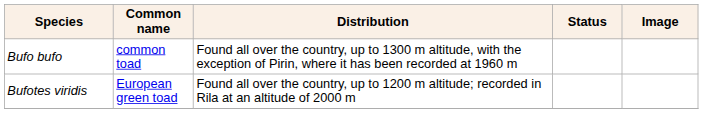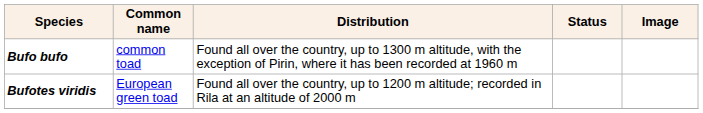(35, 56) normal -> (38, 56) bold
(47, 91) normal -> (52, 91) bold
